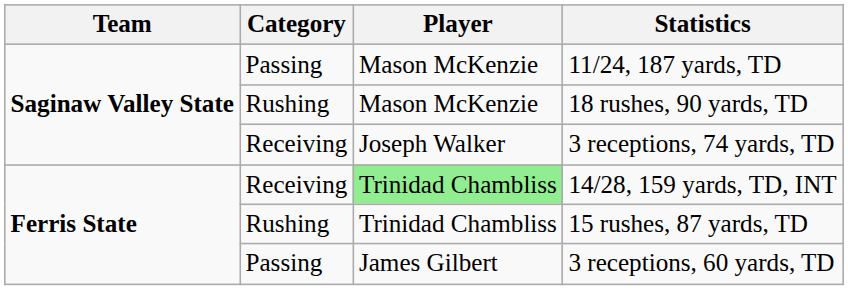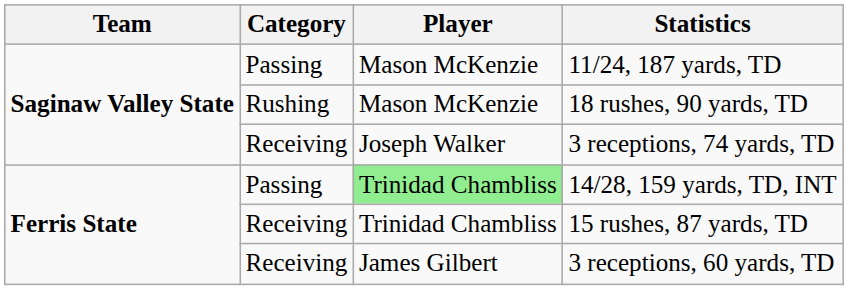(296, 183) Receiving -> (284, 183) Passing
(287, 223) Rushing -> (296, 223) Receiving
(284, 263) Passing -> (296, 263) Receiving
